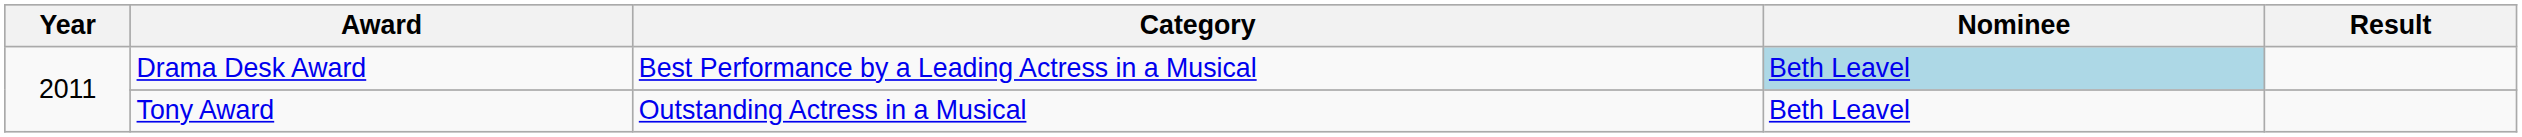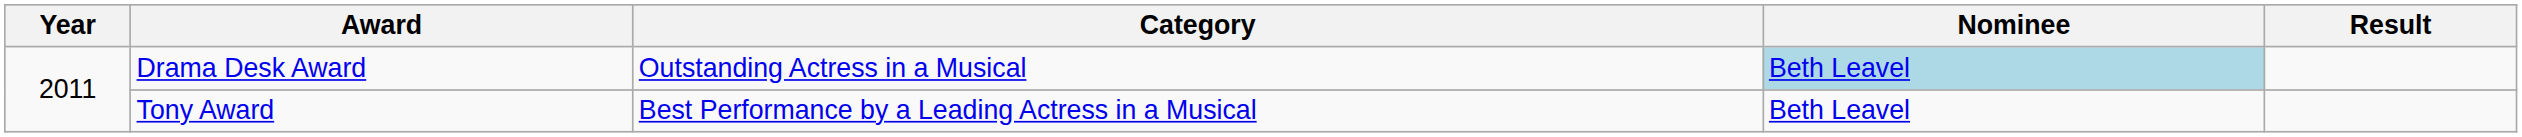(948, 68) Best Performance by a Leading Actress in a Musical -> (833, 68) Outstanding Actress in a Musical
(833, 110) Outstanding Actress in a Musical -> (948, 110) Best Performance by a Leading Actress in a Musical
